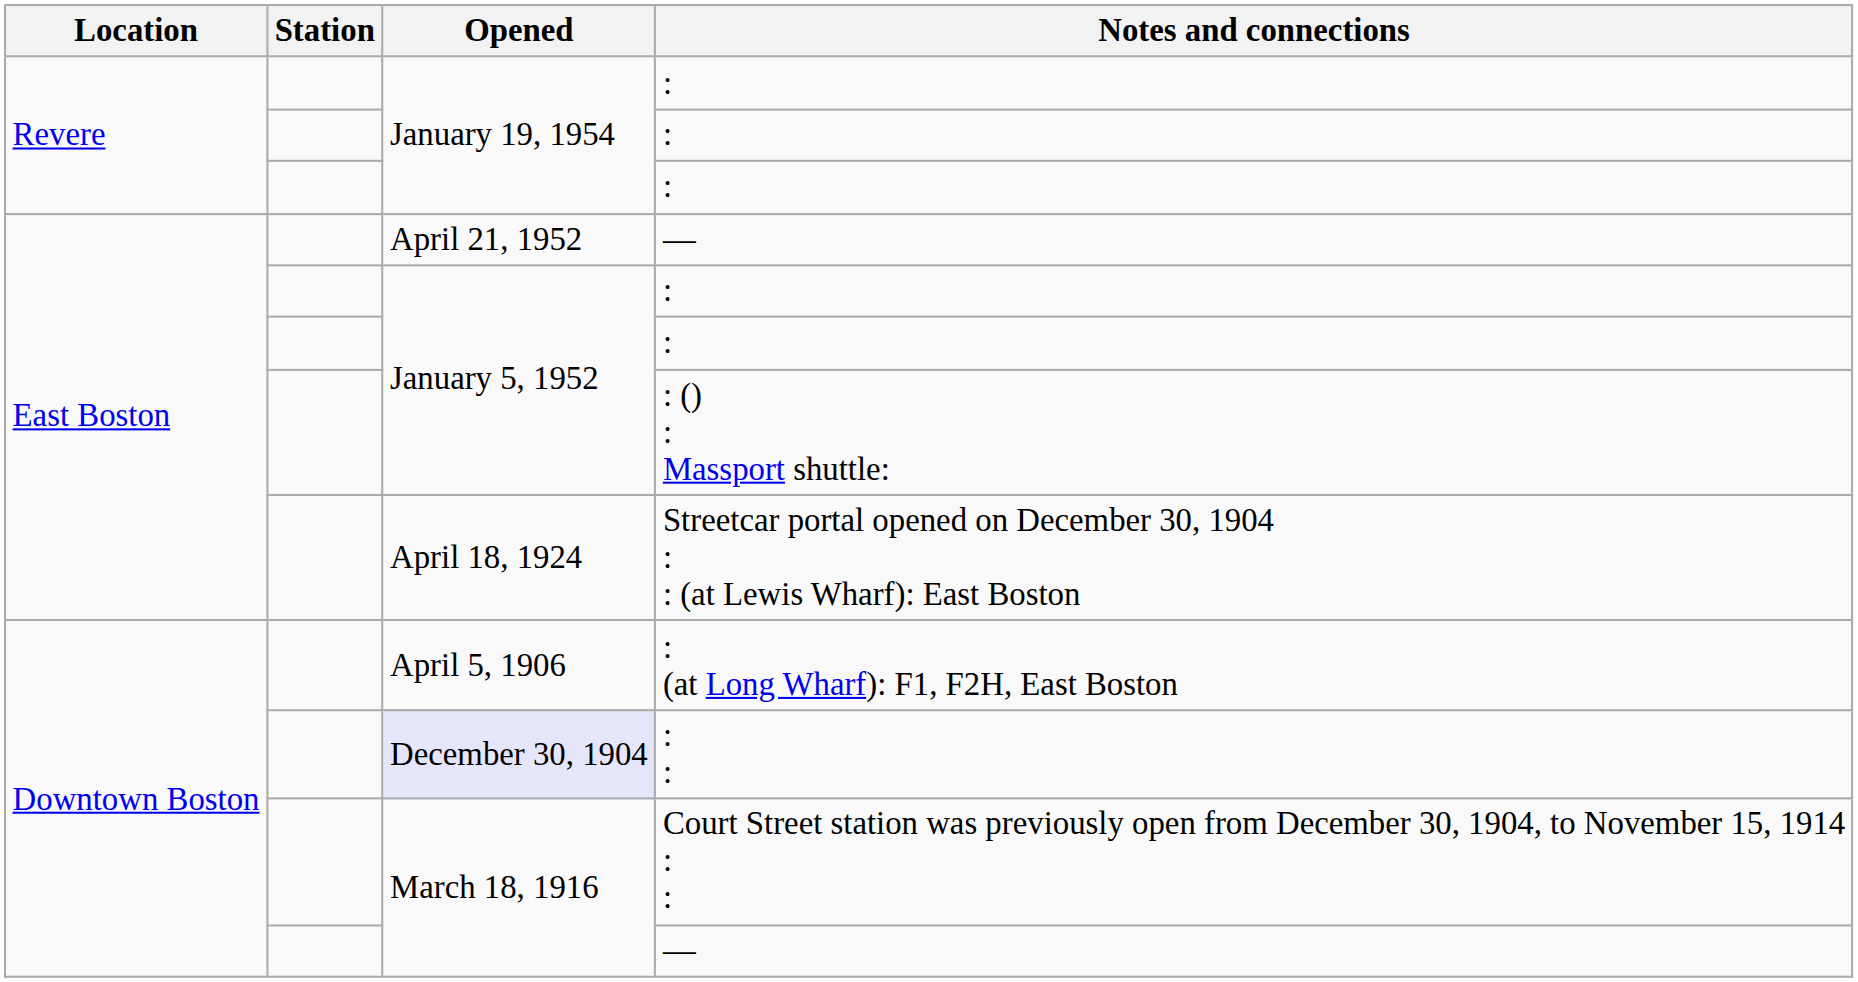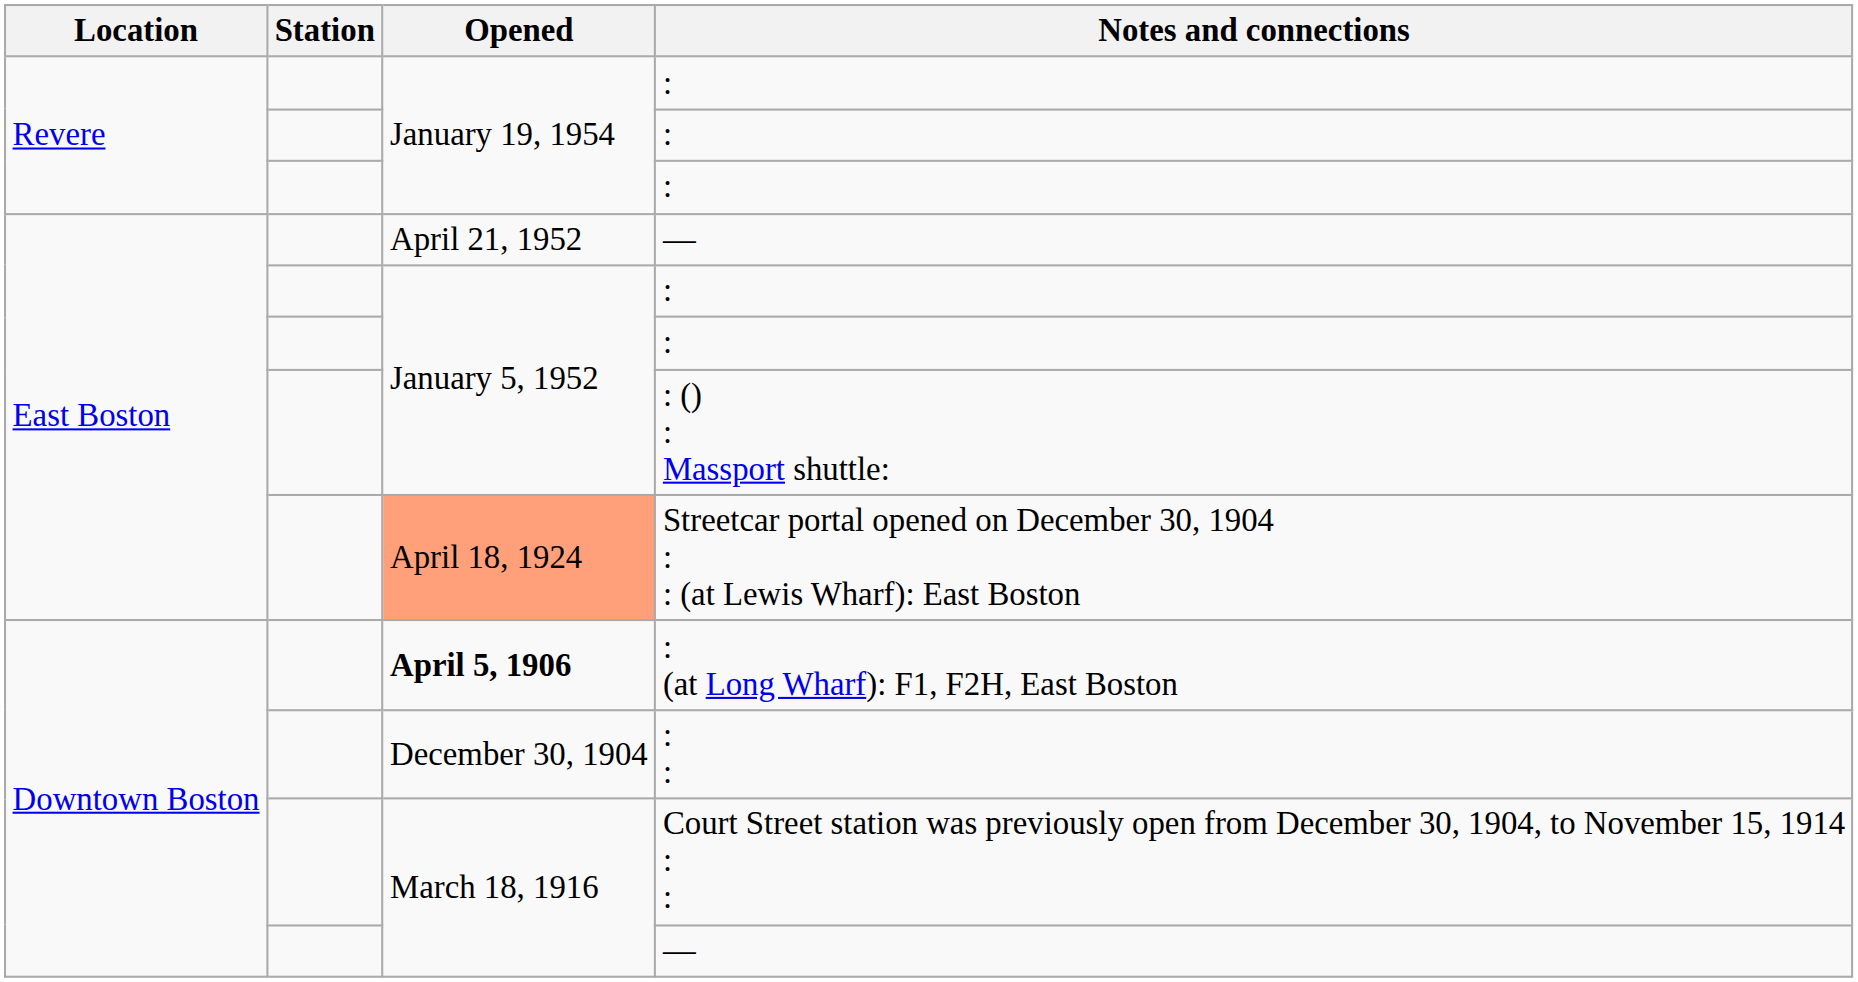(486, 557) no background -> (486, 557) lightsalmon background
(478, 664) normal -> (481, 664) bold
(519, 753) lavender background -> (519, 753) no background
